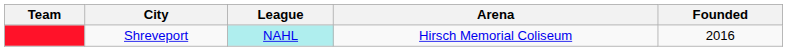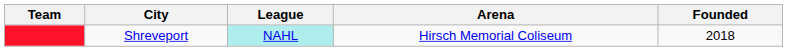(720, 35) 2016 -> (720, 35) 2018
